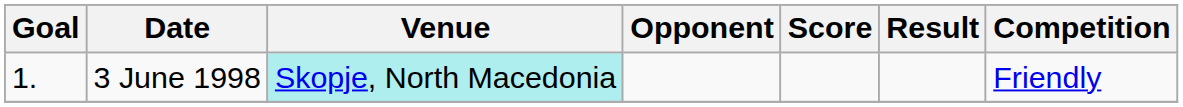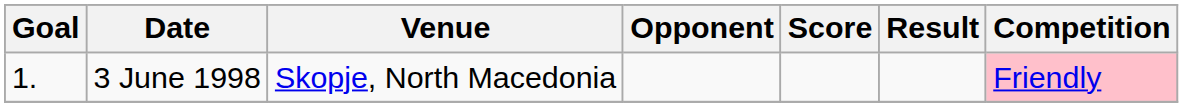(446, 76) paleturquoise background -> (446, 76) no background
(1047, 76) no background -> (1047, 76) pink background
